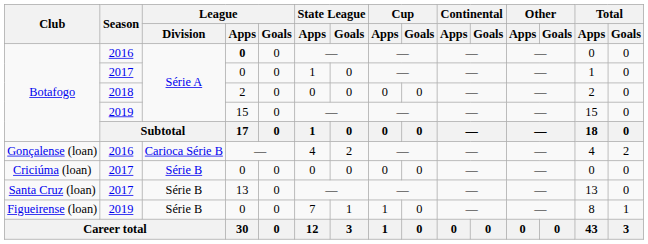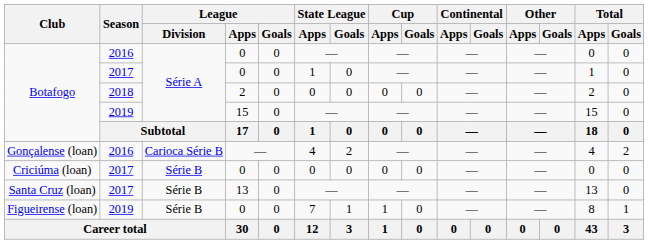(242, 53) bold -> (242, 53) normal
